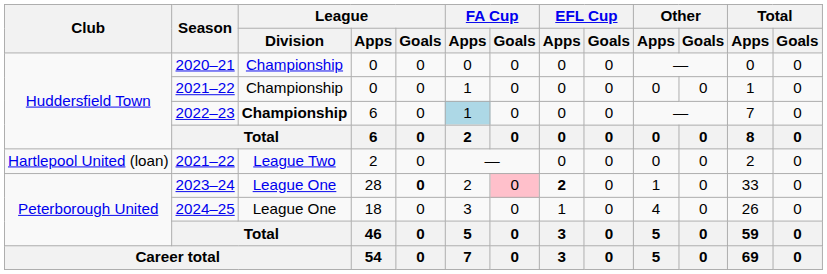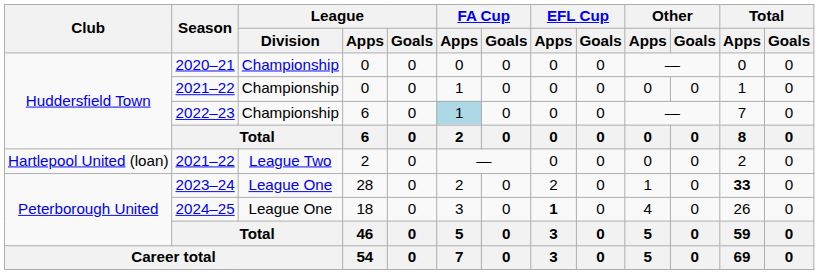(294, 112) bold -> (290, 112) normal
(420, 185) bold -> (412, 185) normal
(515, 185) pink background -> (506, 185) no background
(562, 185) bold -> (553, 185) normal
(750, 185) normal -> (742, 185) bold
(562, 209) normal -> (553, 209) bold
